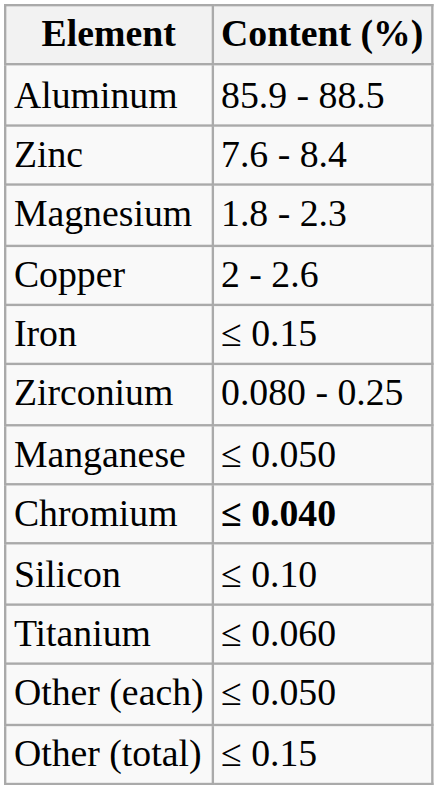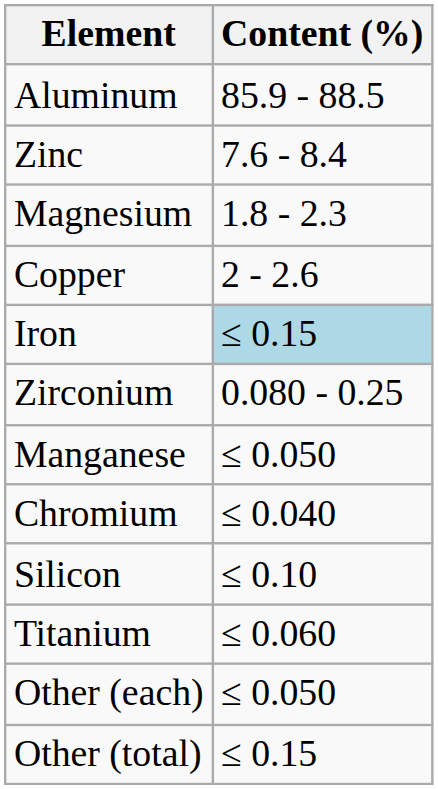(269, 333) no background -> (269, 333) lightblue background
(279, 513) bold -> (279, 513) normal
